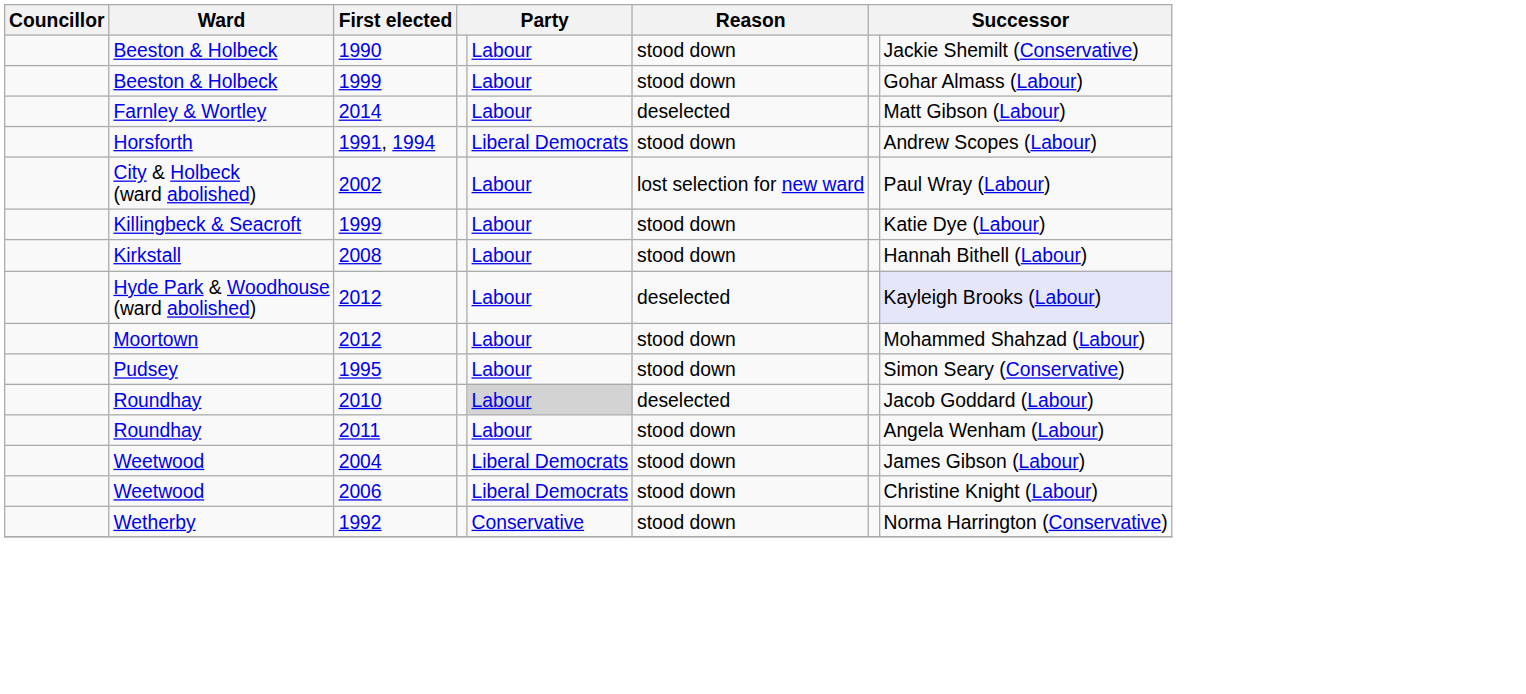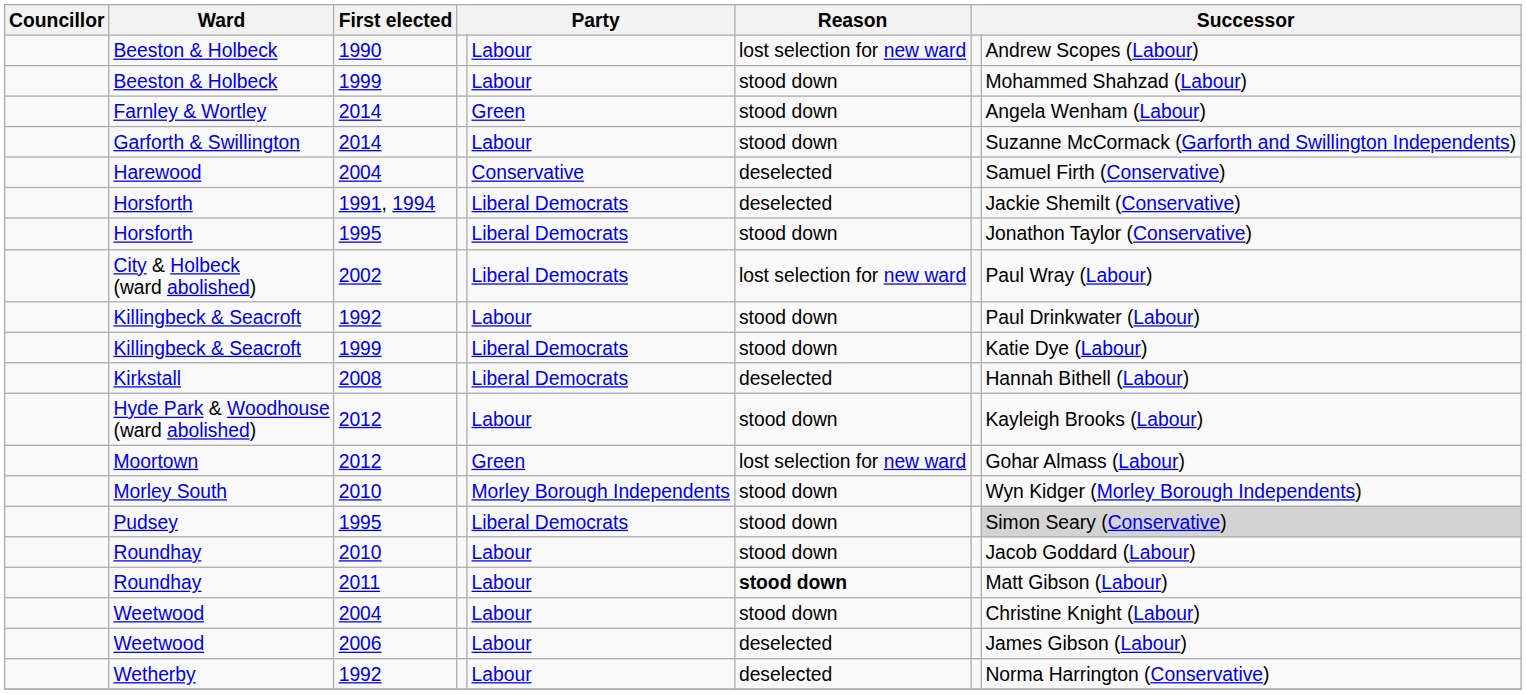(686, 51) stood down -> (853, 51) lost selection for new ward
(1011, 51) Jackie Shemilt (Conservative) -> (1092, 51) Andrew Scopes (Labour)
(983, 81) Gohar Almass (Labour) -> (1116, 81) Mohammed Shahzad (Labour)
(502, 112) Labour -> (498, 112) Green
(684, 112) deselected -> (788, 112) stood down
(975, 112) Matt Gibson (Labour) -> (1096, 112) Angela Wenham (Labour)
+ row: (207, 142)
+ row: (157, 173)
(686, 142) stood down -> (786, 203) deselected
(990, 142) Andrew Scopes (Labour) -> (1113, 203) Jackie Shemilt (Conservative)
+ row: (153, 234)
(502, 184) Labour -> (550, 275) Liberal Democrats
+ row: (207, 317)
(502, 225) Labour -> (550, 347) Liberal Democrats
(502, 256) Labour -> (550, 378) Liberal Democrats
(686, 256) stood down -> (786, 378) deselected
(684, 297) deselected -> (788, 419) stood down
(992, 297) lavender background -> (1094, 419) no background
(502, 338) Labour -> (498, 461) Green
(686, 338) stood down -> (853, 461) lost selection for new ward
(1014, 338) Mohammed Shahzad (Labour) -> (1085, 461) Gohar Almass (Labour)
+ row: (170, 491)
(502, 369) Labour -> (550, 522) Liberal Democrats
(1004, 369) no background -> (1106, 522) lightgrey background
(502, 399) lightgrey background -> (502, 552) no background
(684, 399) deselected -> (788, 552) stood down
(686, 430) normal -> (793, 583) bold
(994, 430) Angela Wenham (Labour) -> (1077, 583) Matt Gibson (Labour)
(550, 461) Liberal Democrats -> (502, 613) Labour
(984, 461) James Gibson (Labour) -> (1093, 613) Christine Knight (Labour)
(550, 491) Liberal Democrats -> (502, 644) Labour
(686, 491) stood down -> (786, 644) deselected
(991, 491) Christine Knight (Labour) -> (1086, 644) James Gibson (Labour)
(528, 522) Conservative -> (502, 674) Labour
(686, 522) stood down -> (786, 674) deselected
